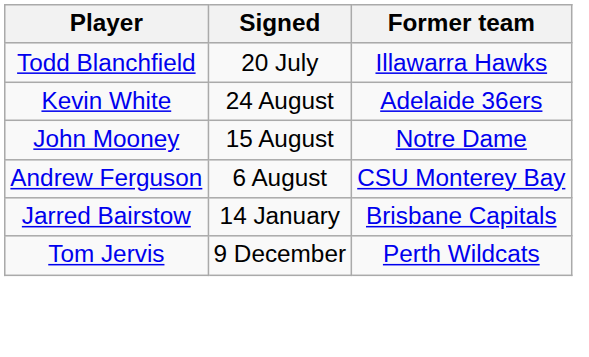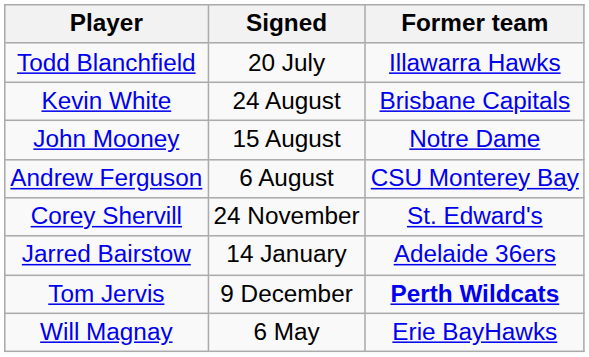(461, 100) Adelaide 36ers -> (475, 100) Brisbane Capitals
+ row: (106, 216)
(461, 216) Brisbane Capitals -> (475, 255) Adelaide 36ers
(461, 255) normal -> (475, 293) bold
+ row: (106, 332)
